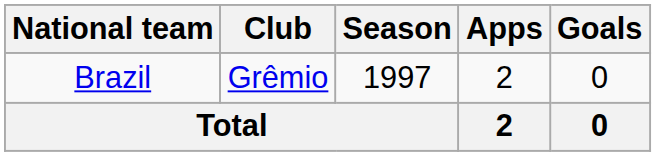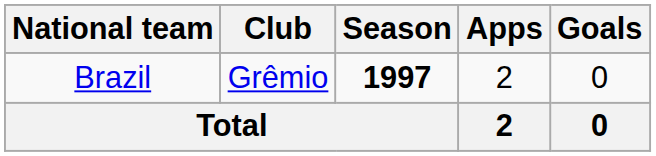(397, 77) normal -> (397, 77) bold
